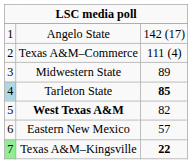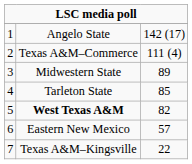(10, 91) lightblue background -> (10, 91) no background
(164, 91) bold -> (164, 91) normal
(10, 149) lightgreen background -> (10, 149) no background
(164, 149) bold -> (164, 149) normal
